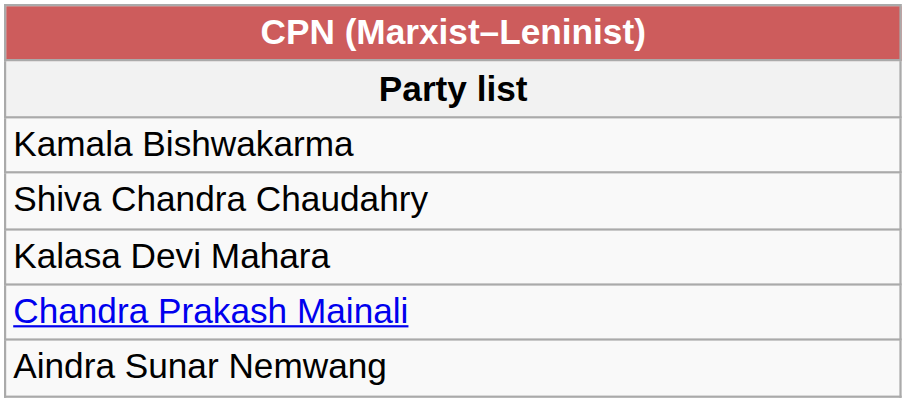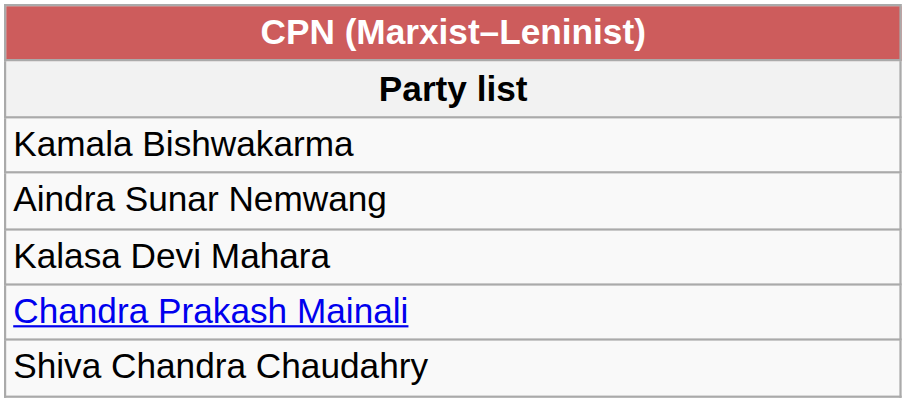(221, 199) Shiva Chandra Chaudahry -> (200, 199) Aindra Sunar Nemwang
(200, 367) Aindra Sunar Nemwang -> (221, 367) Shiva Chandra Chaudahry
